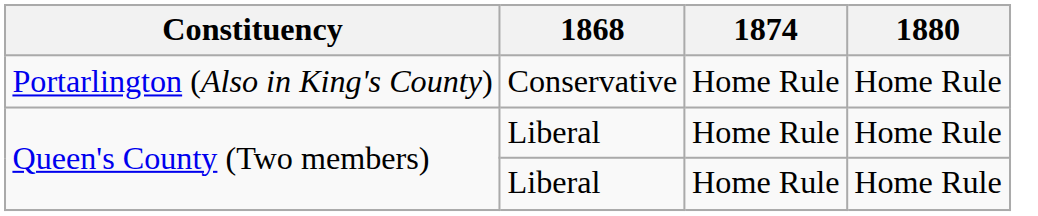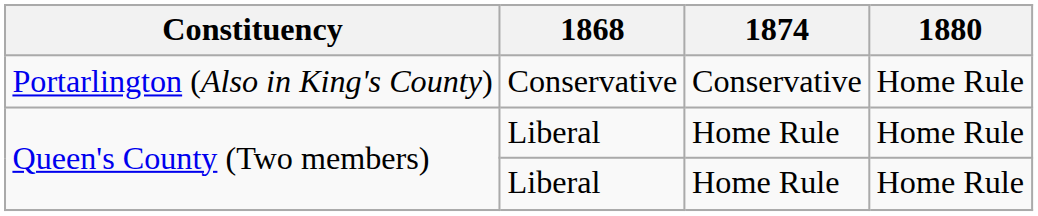(766, 81) Home Rule -> (777, 81) Conservative
